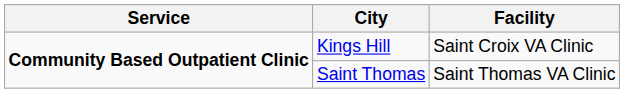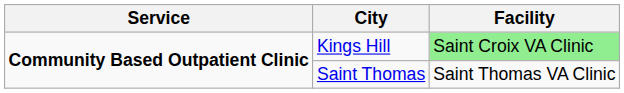(513, 46) no background -> (513, 46) lightgreen background
